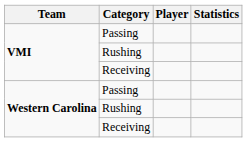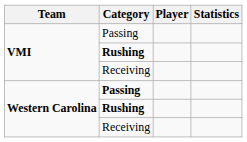(122, 52) normal -> (123, 52) bold
(120, 89) normal -> (121, 89) bold
(122, 108) normal -> (123, 108) bold
